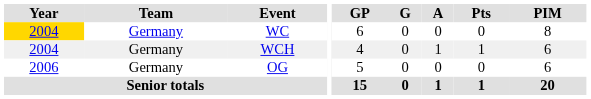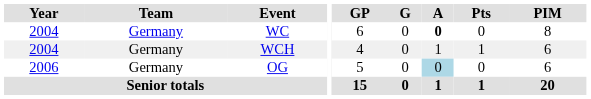(44, 31) gold background -> (44, 31) no background
(438, 31) normal -> (438, 31) bold
(438, 67) no background -> (438, 67) lightblue background
